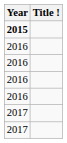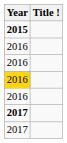(17, 79) no background -> (17, 79) gold background
(17, 113) normal -> (17, 113) bold
